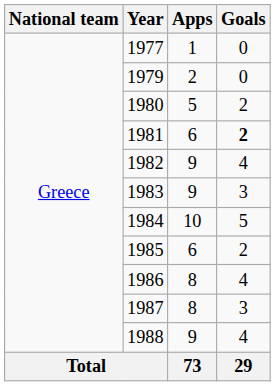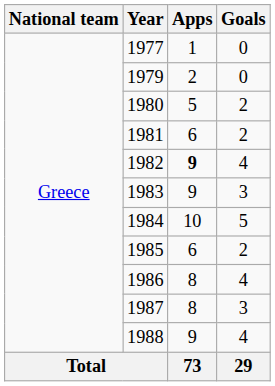(243, 134) bold -> (243, 134) normal
(192, 163) normal -> (192, 163) bold
